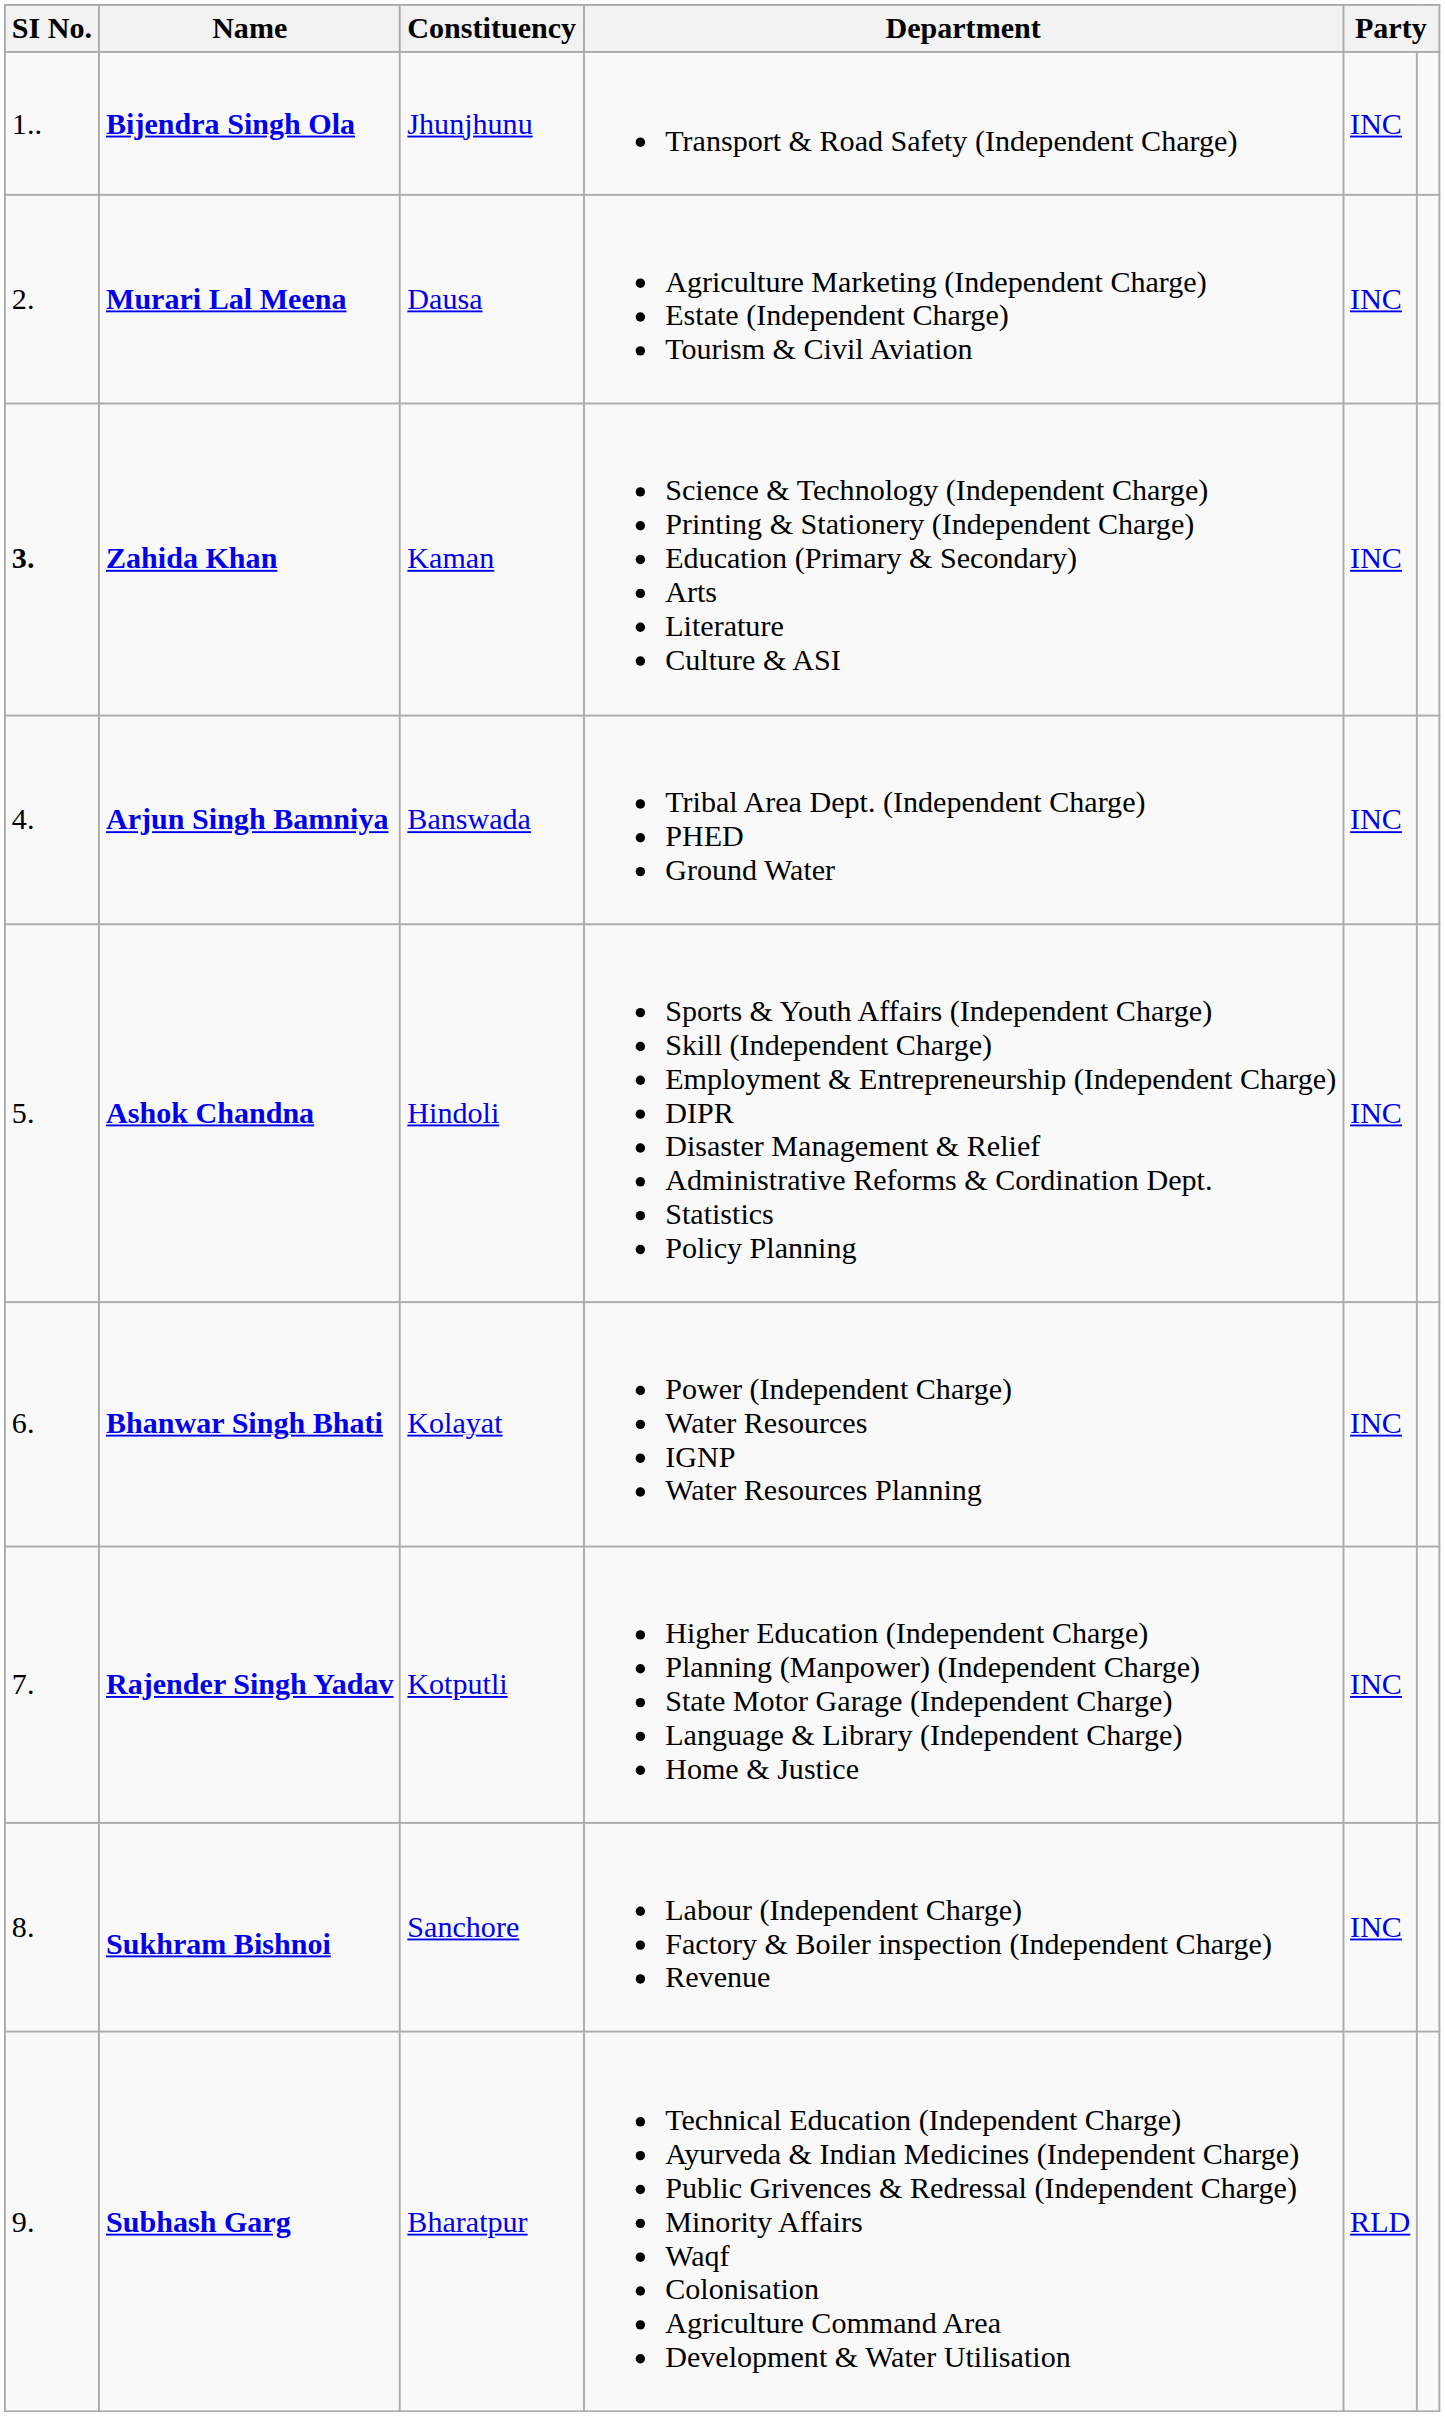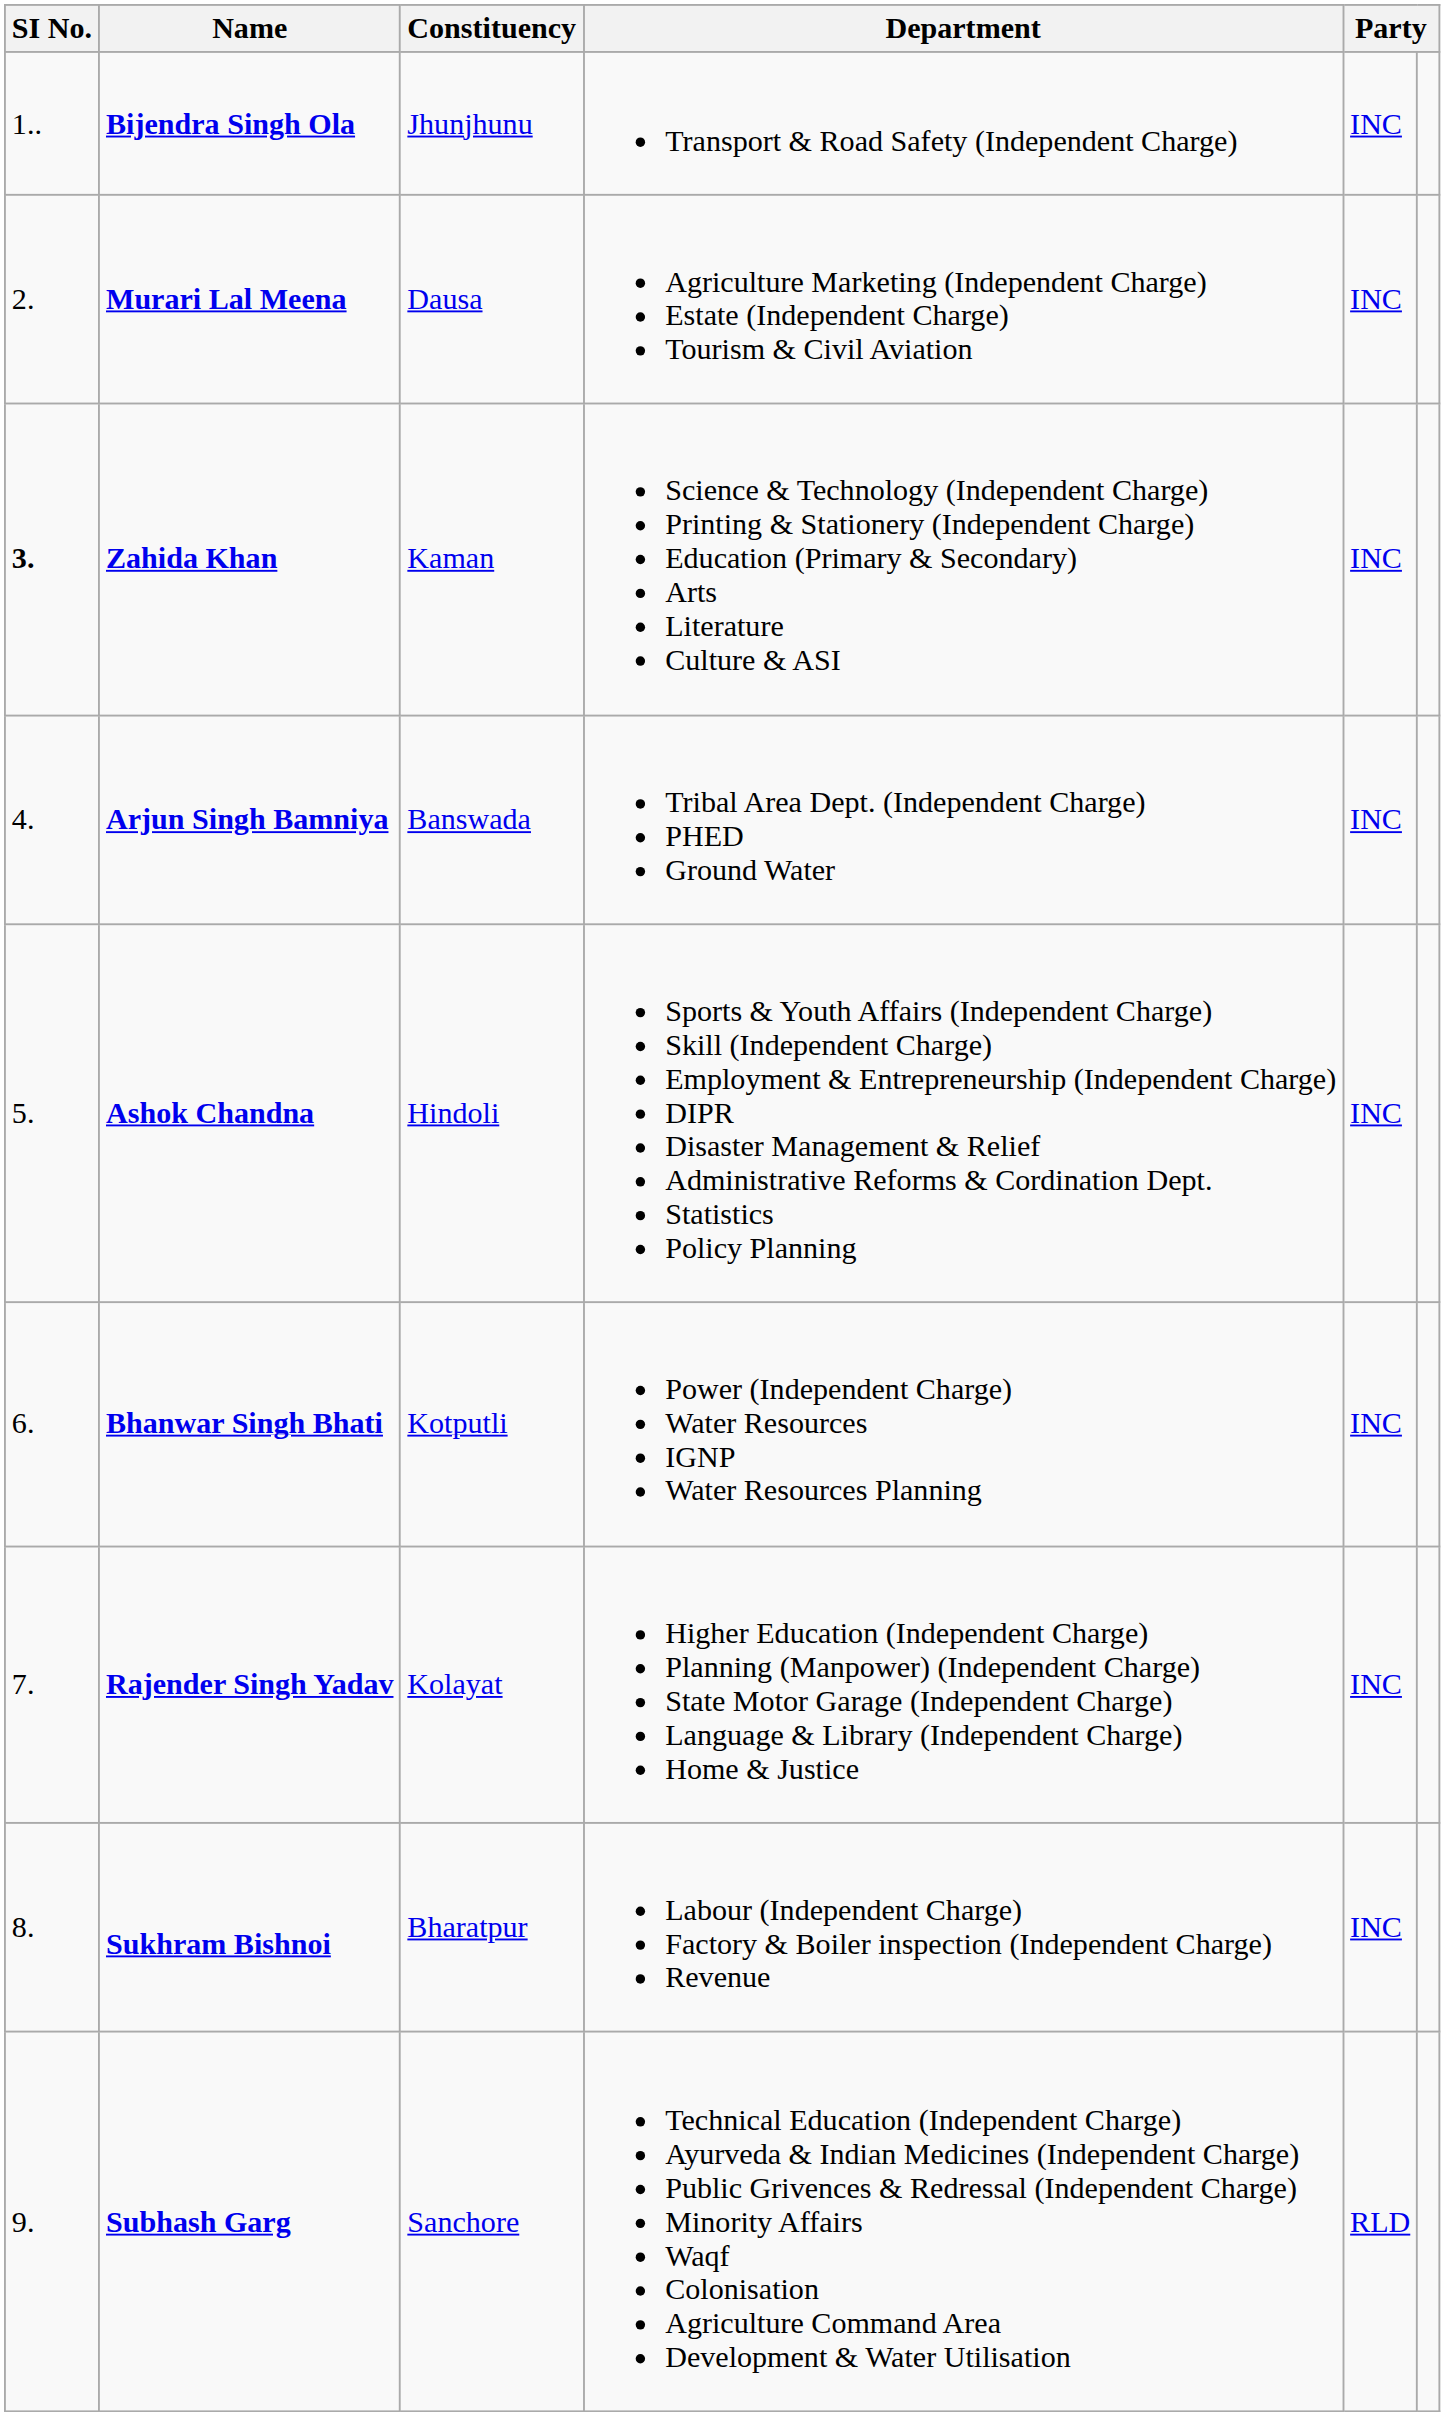(455, 1423) Kolayat -> (457, 1423) Kotputli
(457, 1683) Kotputli -> (455, 1683) Kolayat
(463, 1927) Sanchore -> (467, 1927) Bharatpur
(467, 2221) Bharatpur -> (463, 2221) Sanchore
